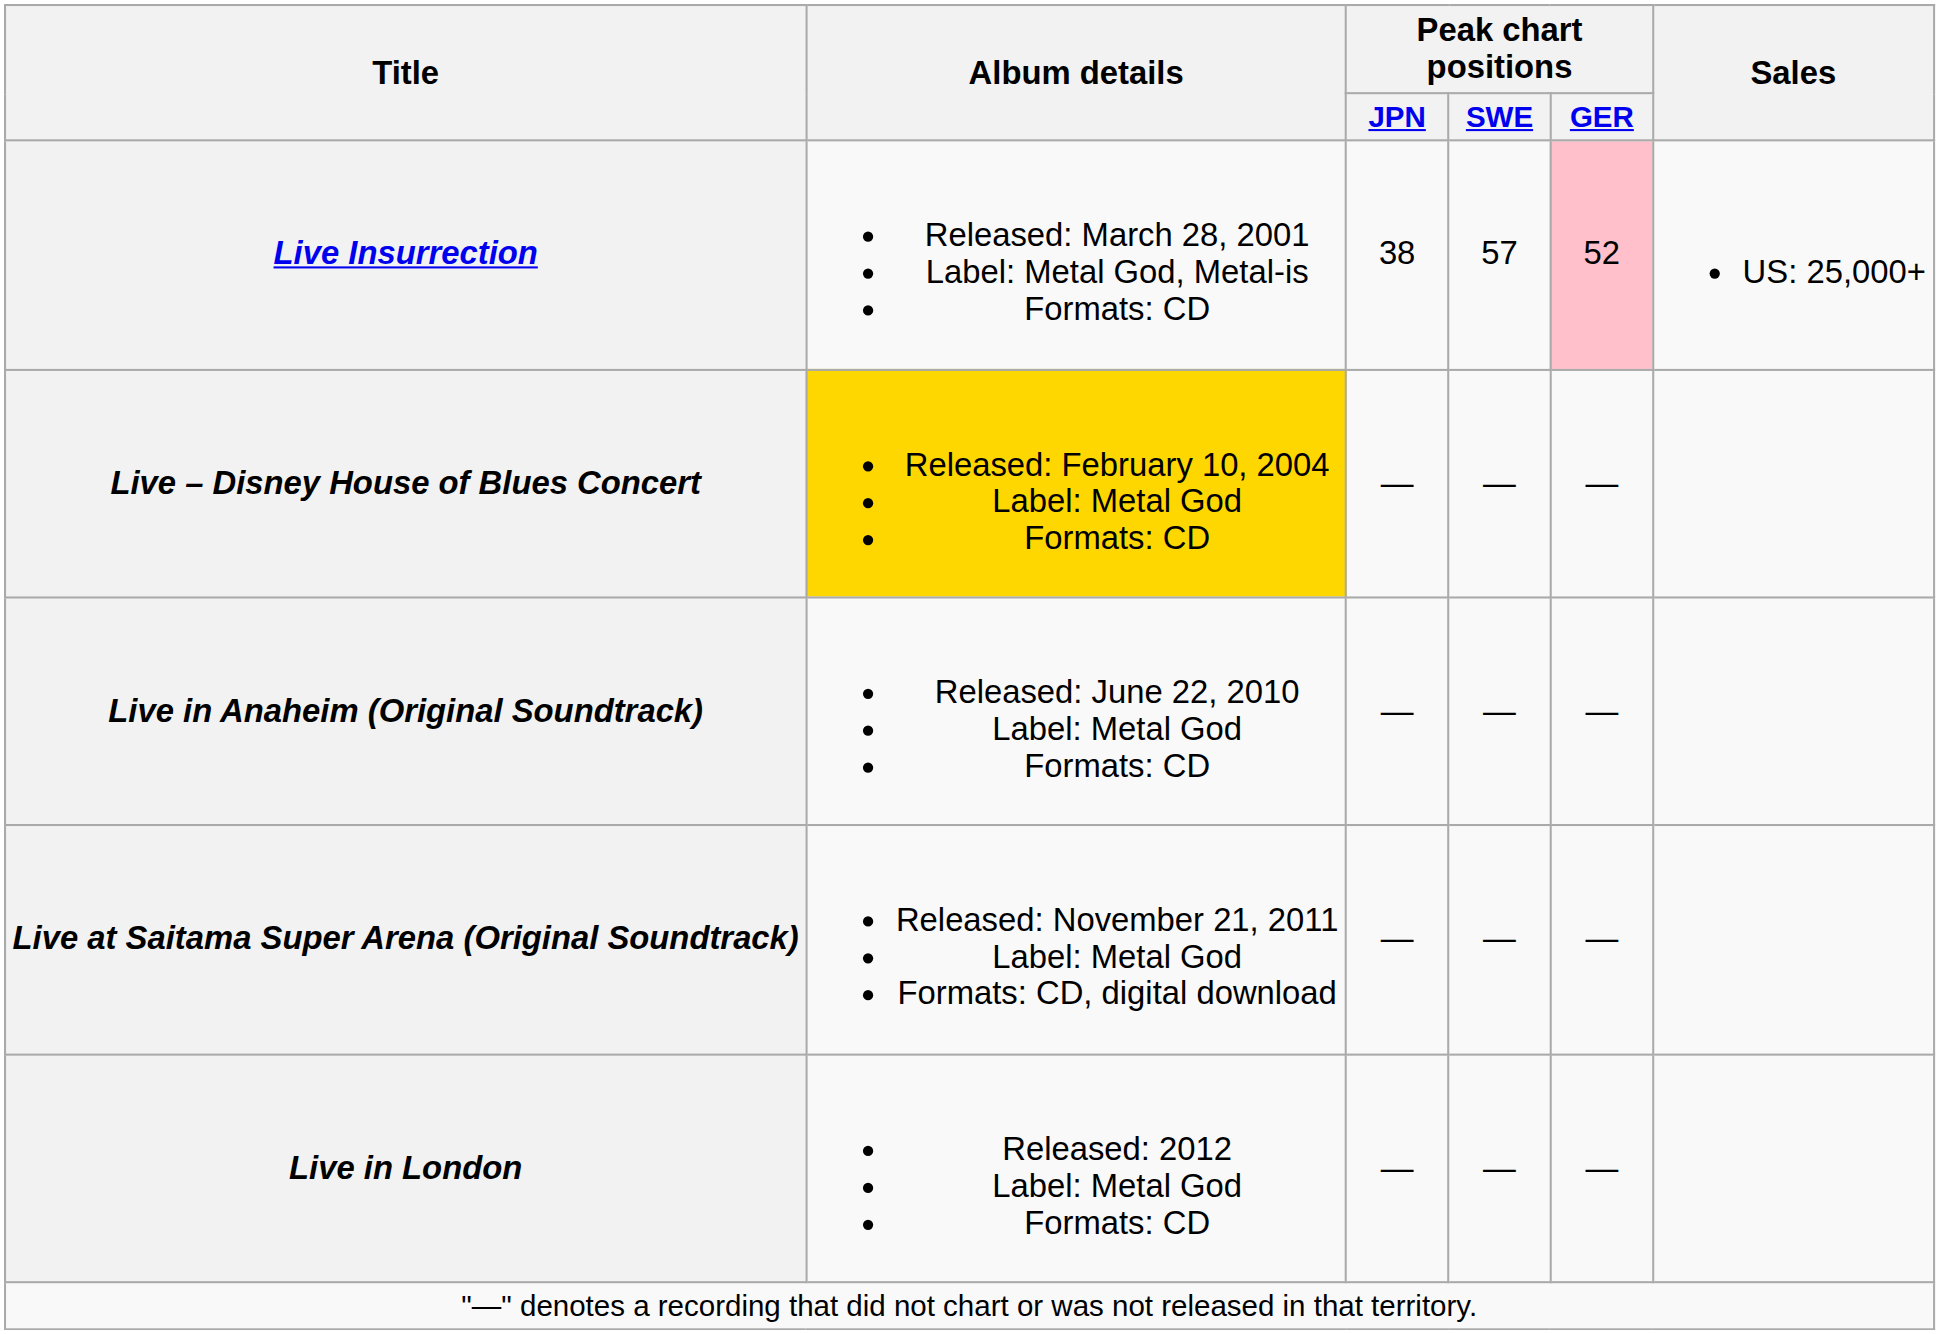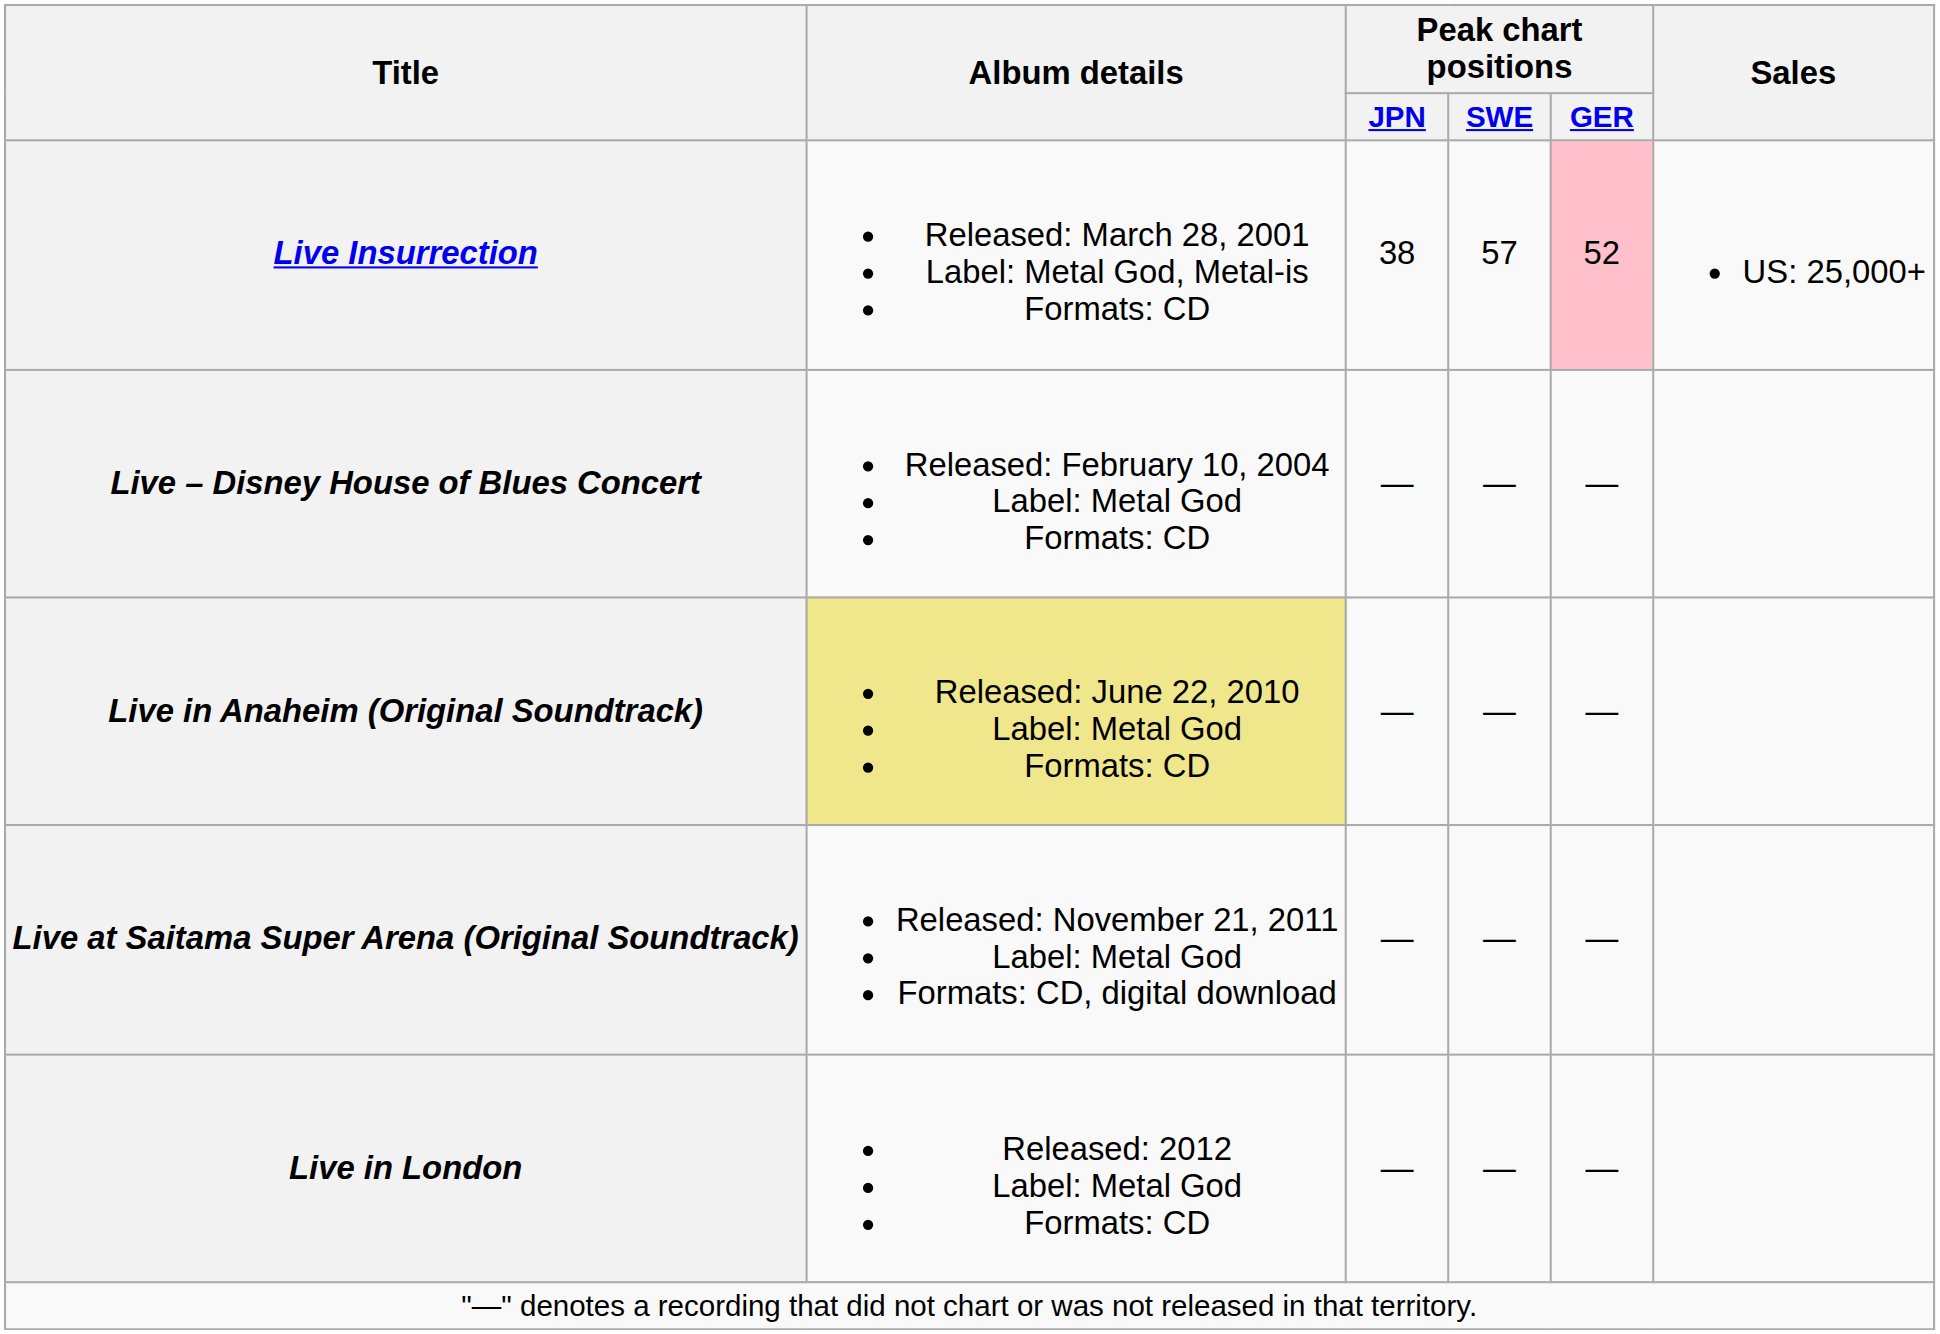(1076, 502) gold background -> (1076, 502) no background
(1076, 730) no background -> (1076, 730) khaki background
